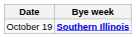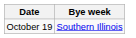(93, 27) bold -> (90, 27) normal
